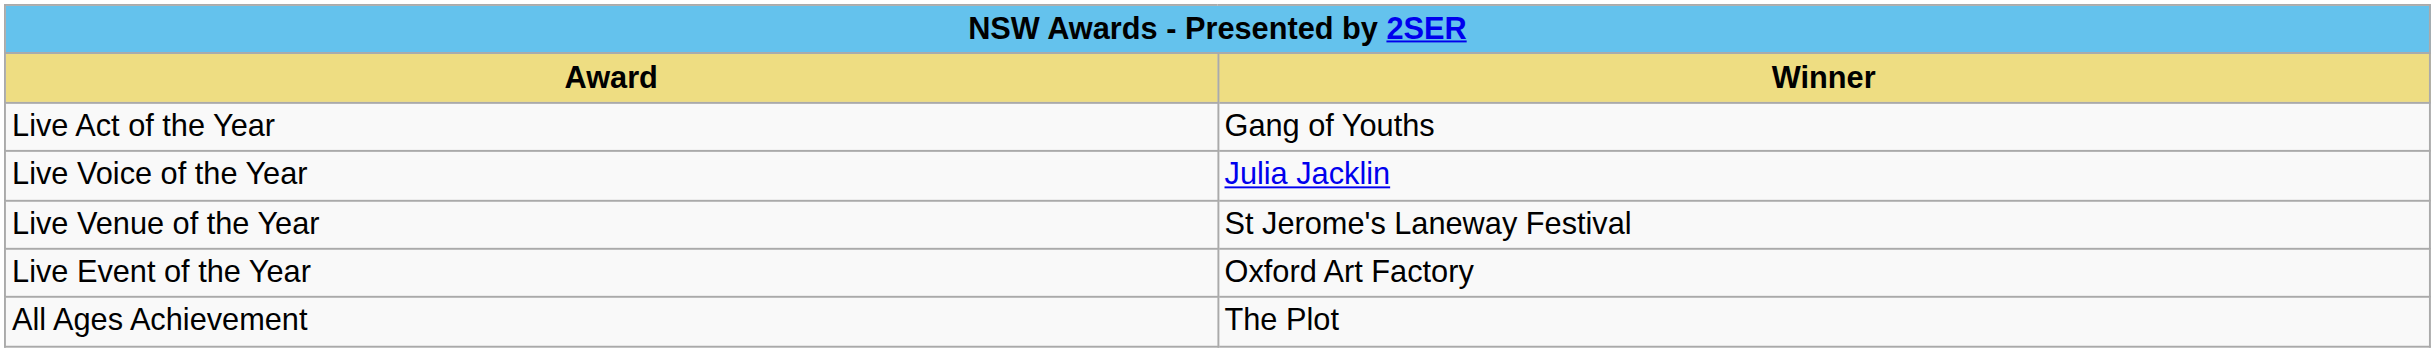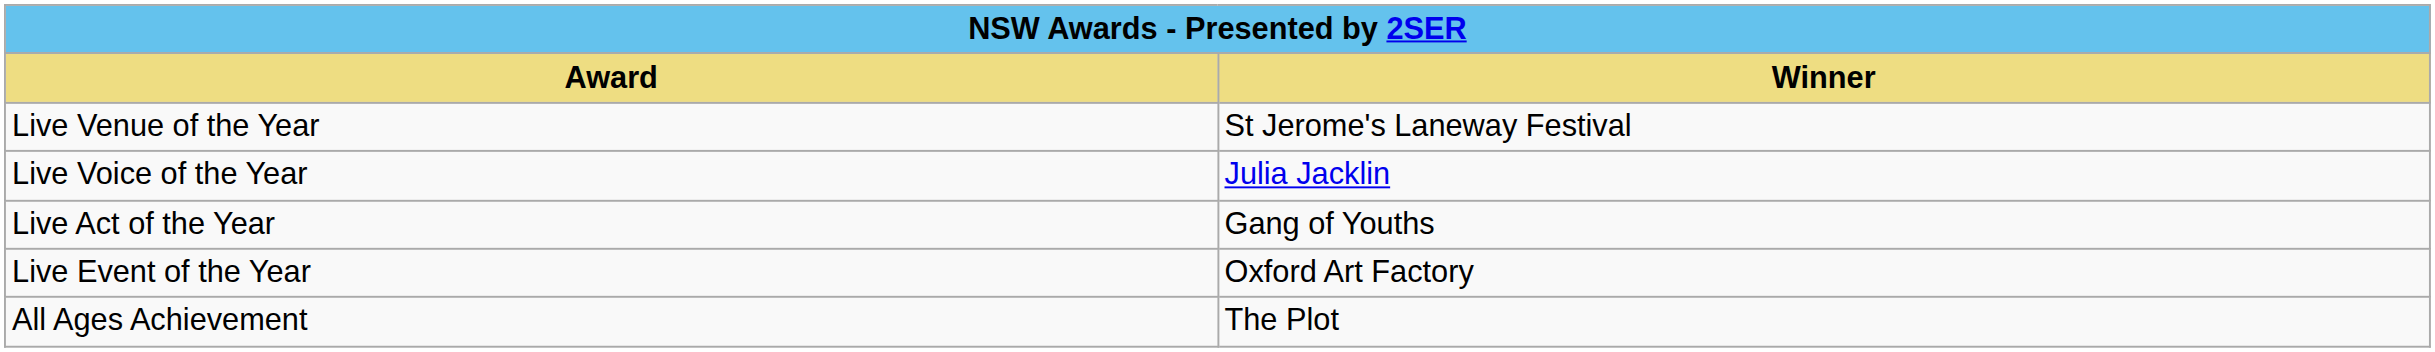rows swapped: (144, 126) <-> (166, 223)
